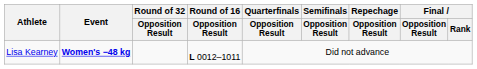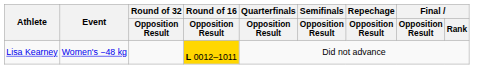(96, 53) bold -> (94, 53) normal
(215, 58) no background -> (211, 58) gold background
